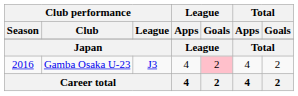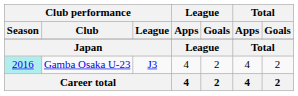(23, 64) no background -> (23, 64) paleturquoise background
(217, 64) pink background -> (217, 64) no background
